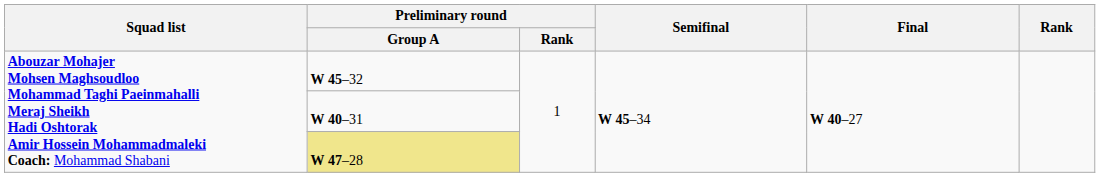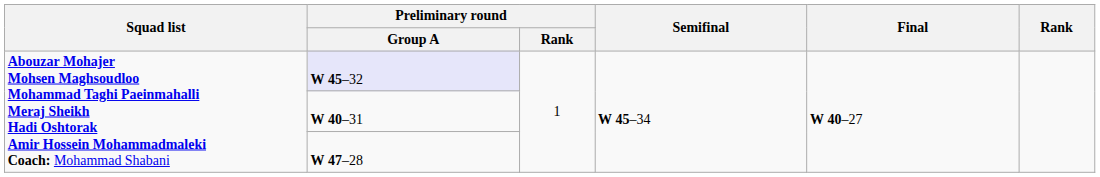(337, 79) no background -> (337, 79) lavender background
(337, 160) khaki background -> (337, 160) no background
